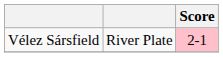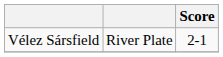(197, 39) pink background -> (197, 39) no background
